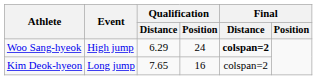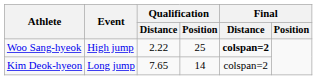(159, 48) 6.29 -> (159, 48) 2.22
(200, 48) 24 -> (200, 48) 25
(200, 66) 16 -> (200, 66) 14
